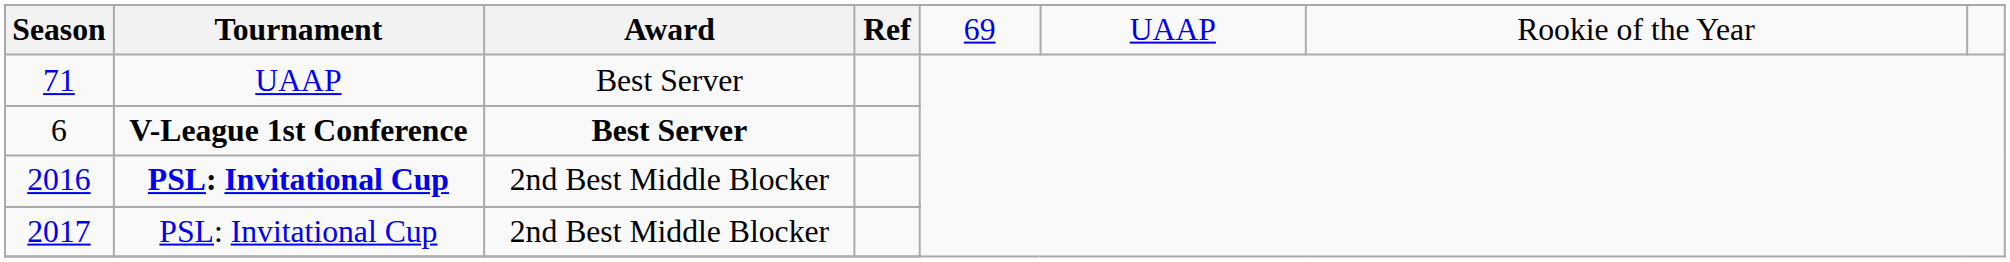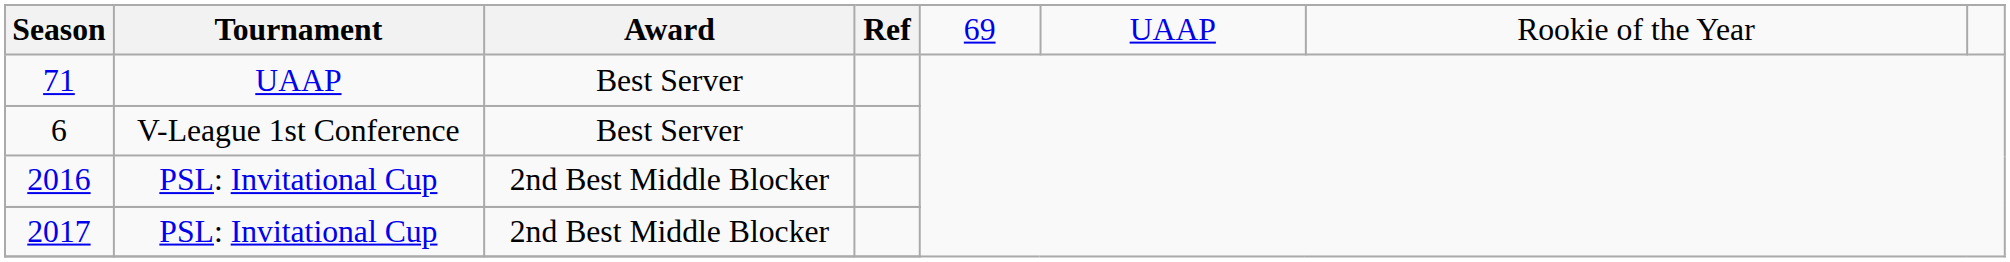(298, 130) bold -> (298, 130) normal
(669, 130) bold -> (669, 130) normal
(298, 180) bold -> (298, 180) normal
